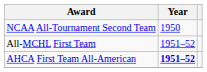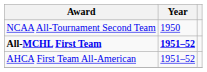(51, 43) normal -> (54, 43) bold
(178, 43) normal -> (178, 43) bold
(178, 59) bold -> (178, 59) normal
